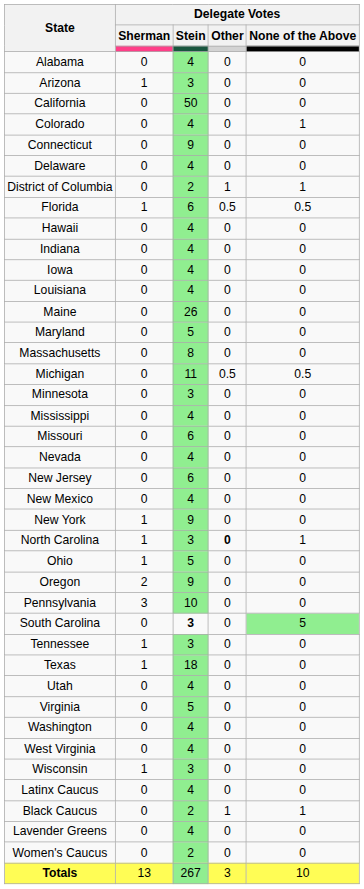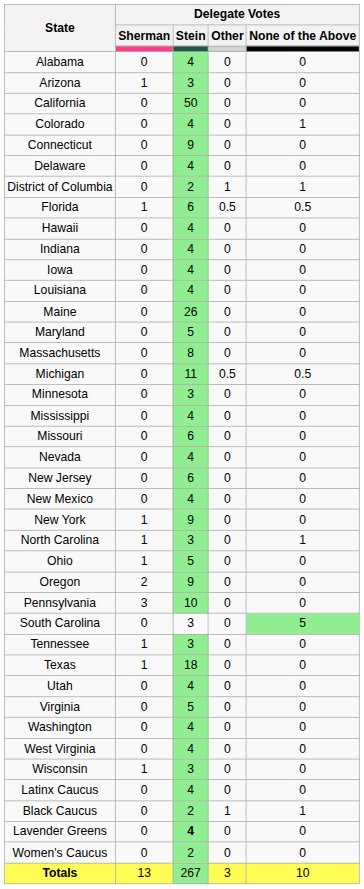(227, 540) bold -> (227, 540) normal
(191, 623) bold -> (191, 623) normal
(191, 831) normal -> (191, 831) bold
